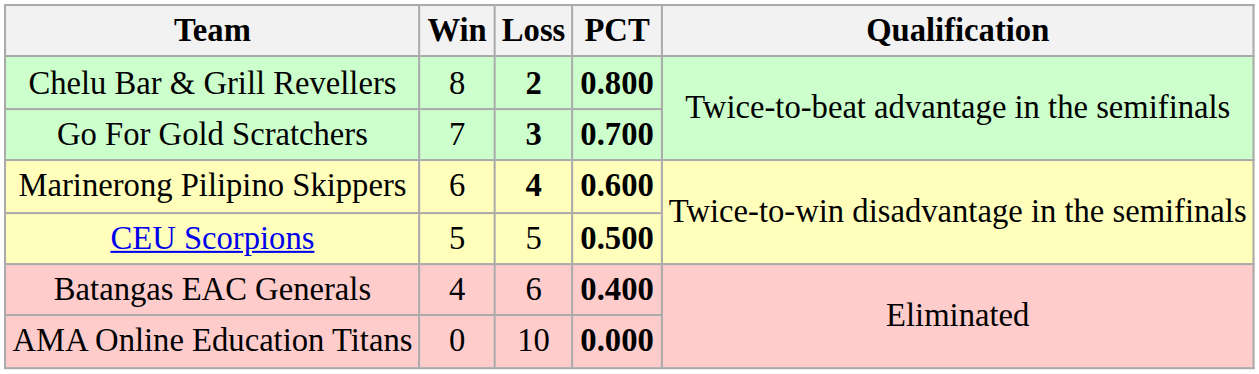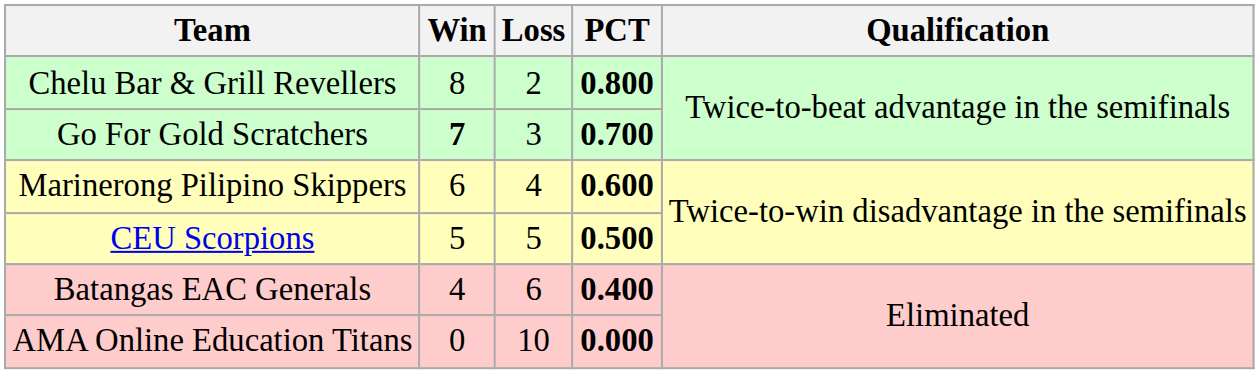(534, 82) bold -> (534, 82) normal
(457, 133) normal -> (457, 133) bold
(534, 133) bold -> (534, 133) normal
(534, 185) bold -> (534, 185) normal
